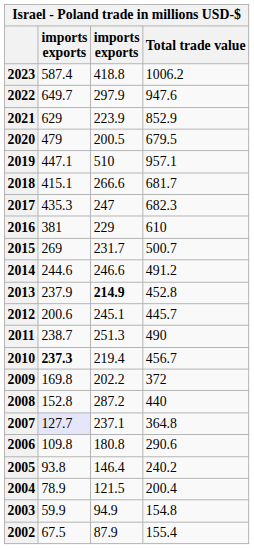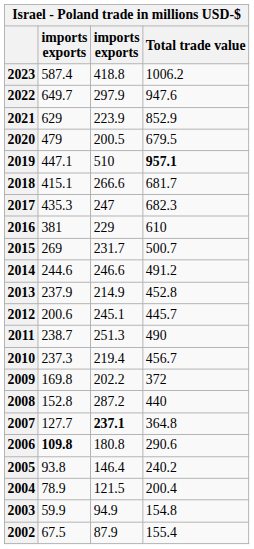(161, 161) normal -> (161, 161) bold
(109, 292) bold -> (109, 292) normal
(57, 358) bold -> (57, 358) normal
(57, 423) lavender background -> (57, 423) no background
(109, 423) normal -> (109, 423) bold
(57, 445) normal -> (57, 445) bold
